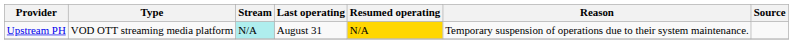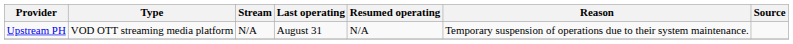(248, 30) paleturquoise background -> (248, 30) no background
(359, 30) gold background -> (359, 30) no background
